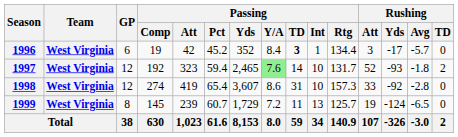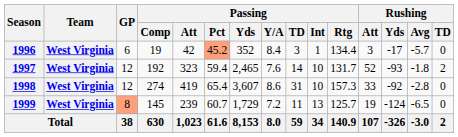(217, 50) no background -> (217, 50) lightsalmon background
(297, 50) bold -> (297, 50) normal
(274, 68) lightgreen background -> (274, 68) no background
(127, 104) no background -> (127, 104) lightsalmon background
